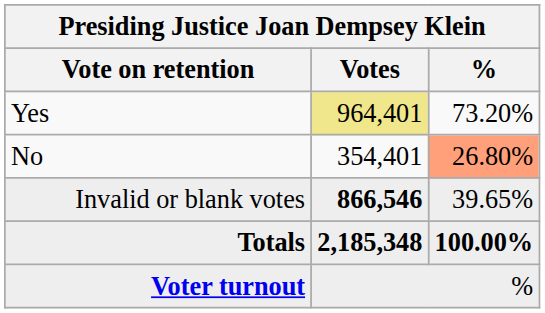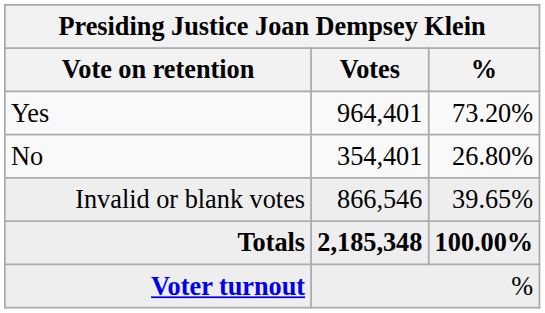(380, 113) khaki background -> (380, 113) no background
(493, 156) lightsalmon background -> (493, 156) no background
(380, 199) bold -> (380, 199) normal
